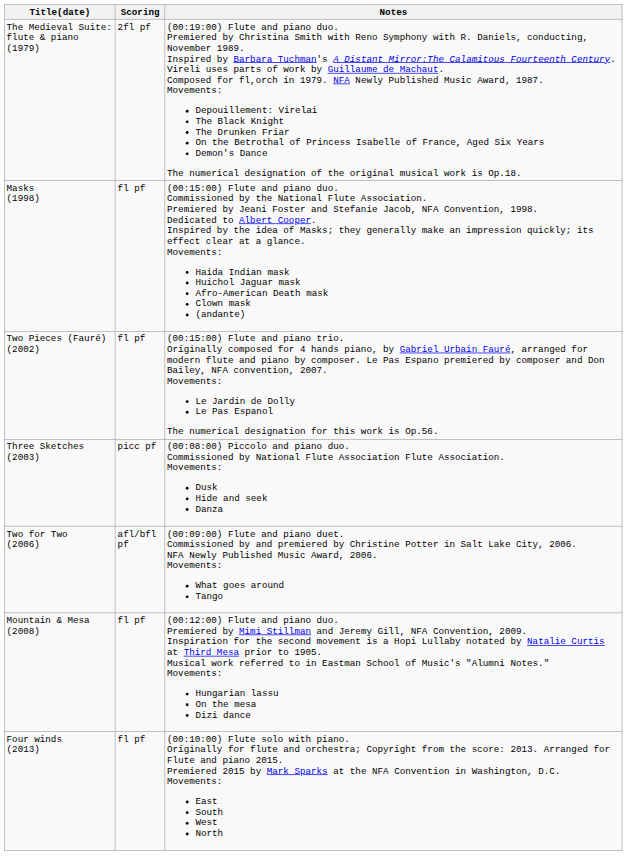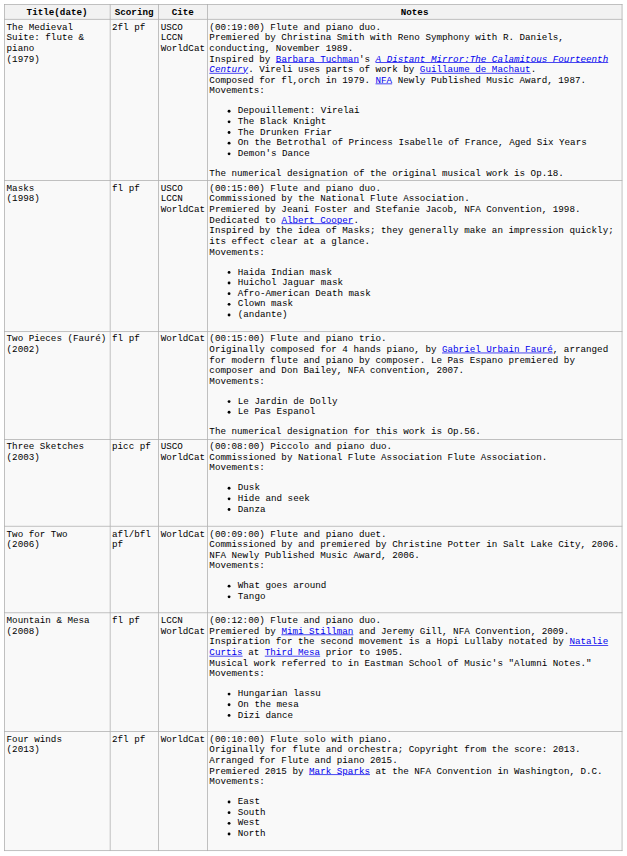+ column: (183, 12)
(131, 739) fl pf -> (129, 739) 2fl pf
